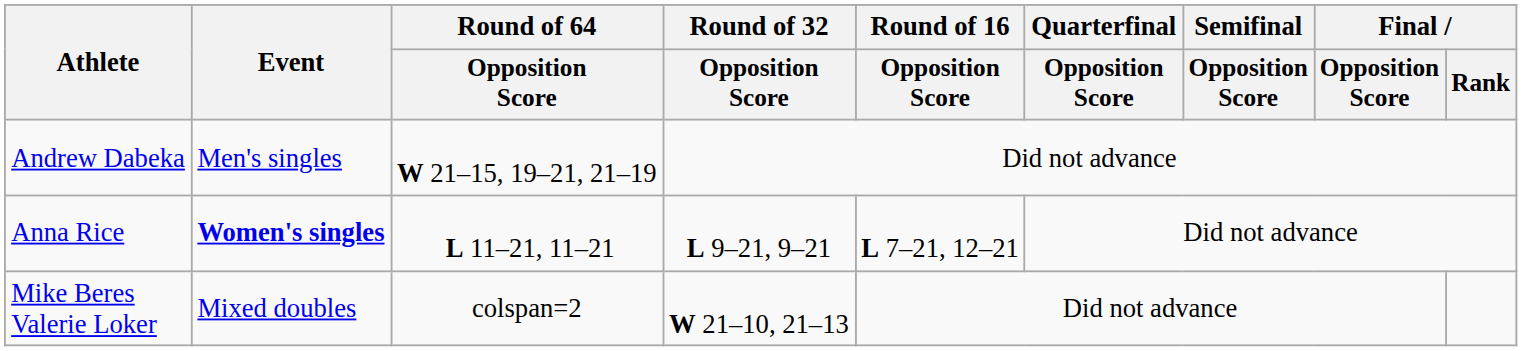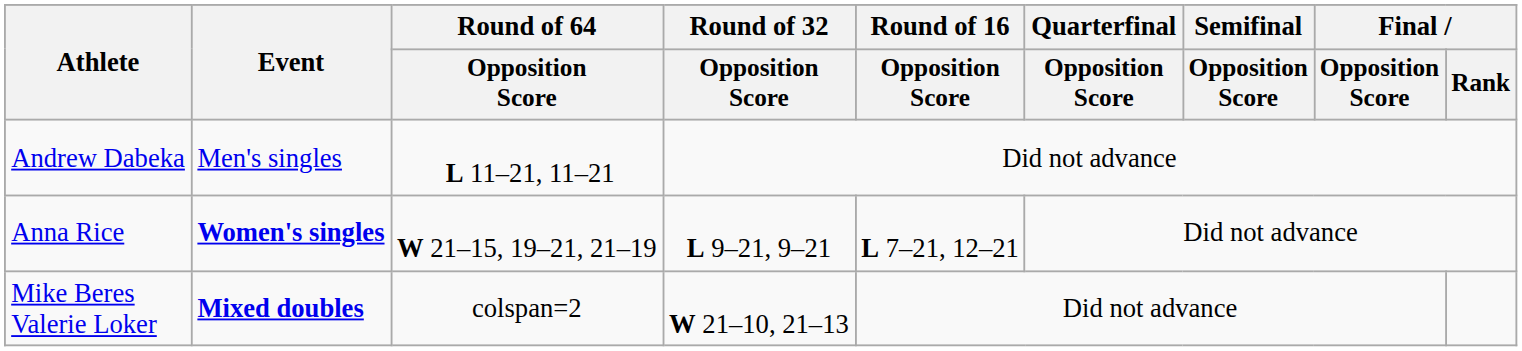(527, 173) W 21–15, 19–21, 21–19 -> (527, 173) L 11–21, 11–21
(527, 248) L 11–21, 11–21 -> (527, 248) W 21–15, 19–21, 21–19
(277, 308) normal -> (281, 308) bold
